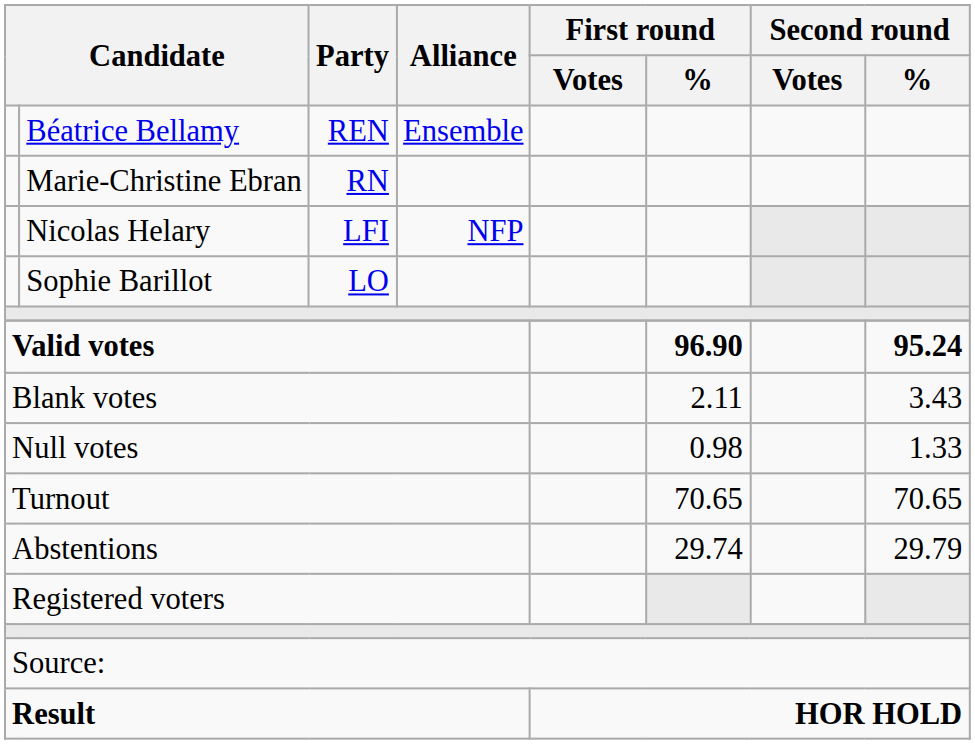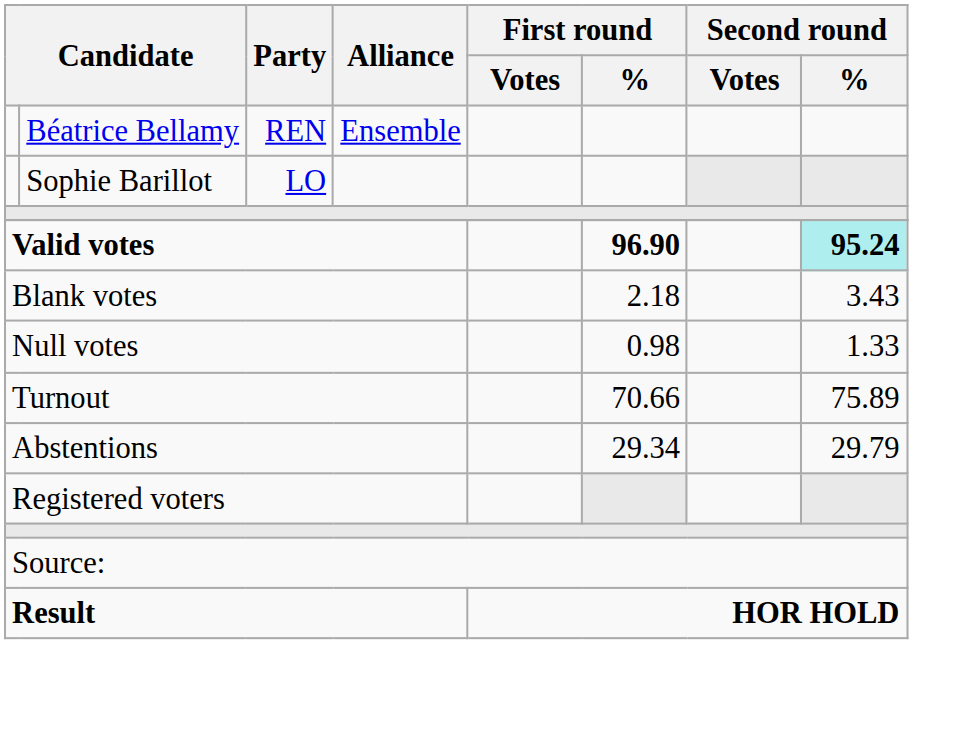- row: (164, 181)
- row: (118, 231)
(928, 346) no background -> (865, 245) paleturquoise background
(717, 396) 2.11 -> (653, 295) 2.18
(708, 497) 70.65 -> (646, 396) 70.66
(928, 497) 70.65 -> (865, 396) 75.89
(708, 547) 29.74 -> (646, 447) 29.34
